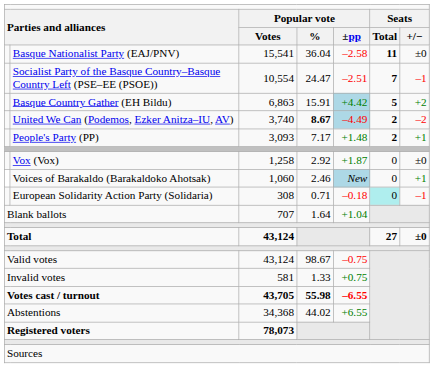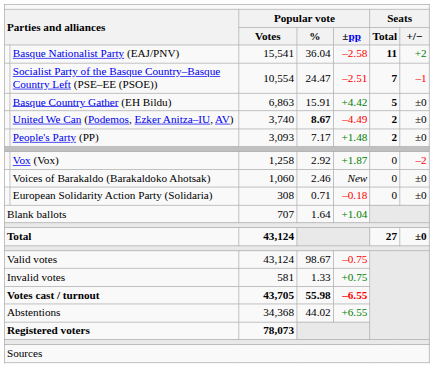(421, 54) ±0 -> (421, 54) +2
(354, 102) lightblue background -> (354, 102) no background
(421, 102) +2 -> (421, 102) ±0
(355, 119) lightblue background -> (355, 119) no background
(421, 119) –2 -> (421, 119) ±0
(421, 137) +1 -> (421, 137) ±0
(421, 160) ±0 -> (421, 160) –2
(357, 178) lightblue background -> (357, 178) no background
(421, 178) +1 -> (421, 178) ±0
(394, 196) paleturquoise background -> (394, 196) no background
(421, 196) –1 -> (421, 196) ±0
